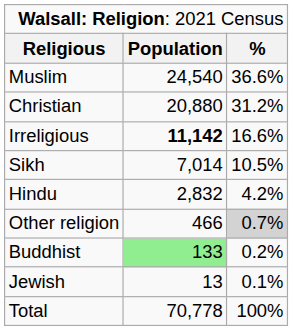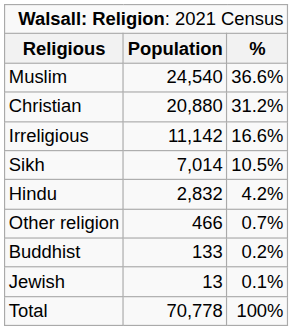(195, 135) bold -> (195, 135) normal
(262, 223) lightgrey background -> (262, 223) no background
(207, 252) lightgreen background -> (207, 252) no background
